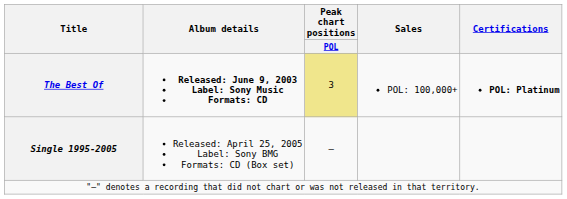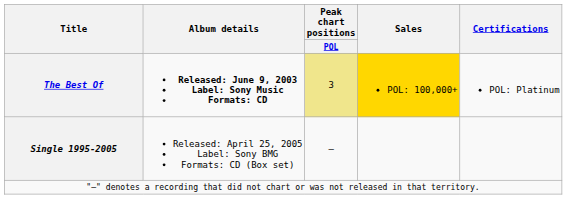(409, 90) no background -> (409, 90) gold background
(511, 90) bold -> (511, 90) normal
